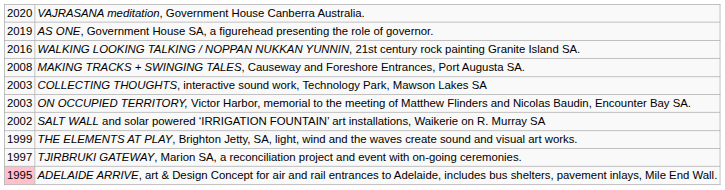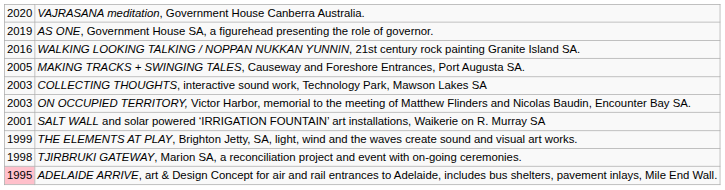(20, 67) 2008 -> (20, 67) 2005
(20, 121) 2002 -> (20, 121) 2001
(20, 157) 1997 -> (20, 157) 1998
